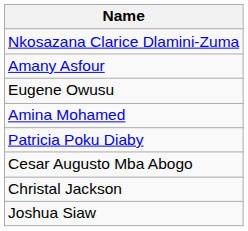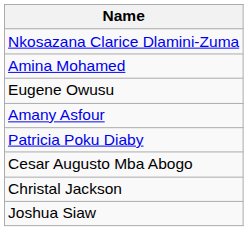(56, 66) Amany Asfour -> (67, 66) Amina Mohamed
(67, 115) Amina Mohamed -> (56, 115) Amany Asfour
